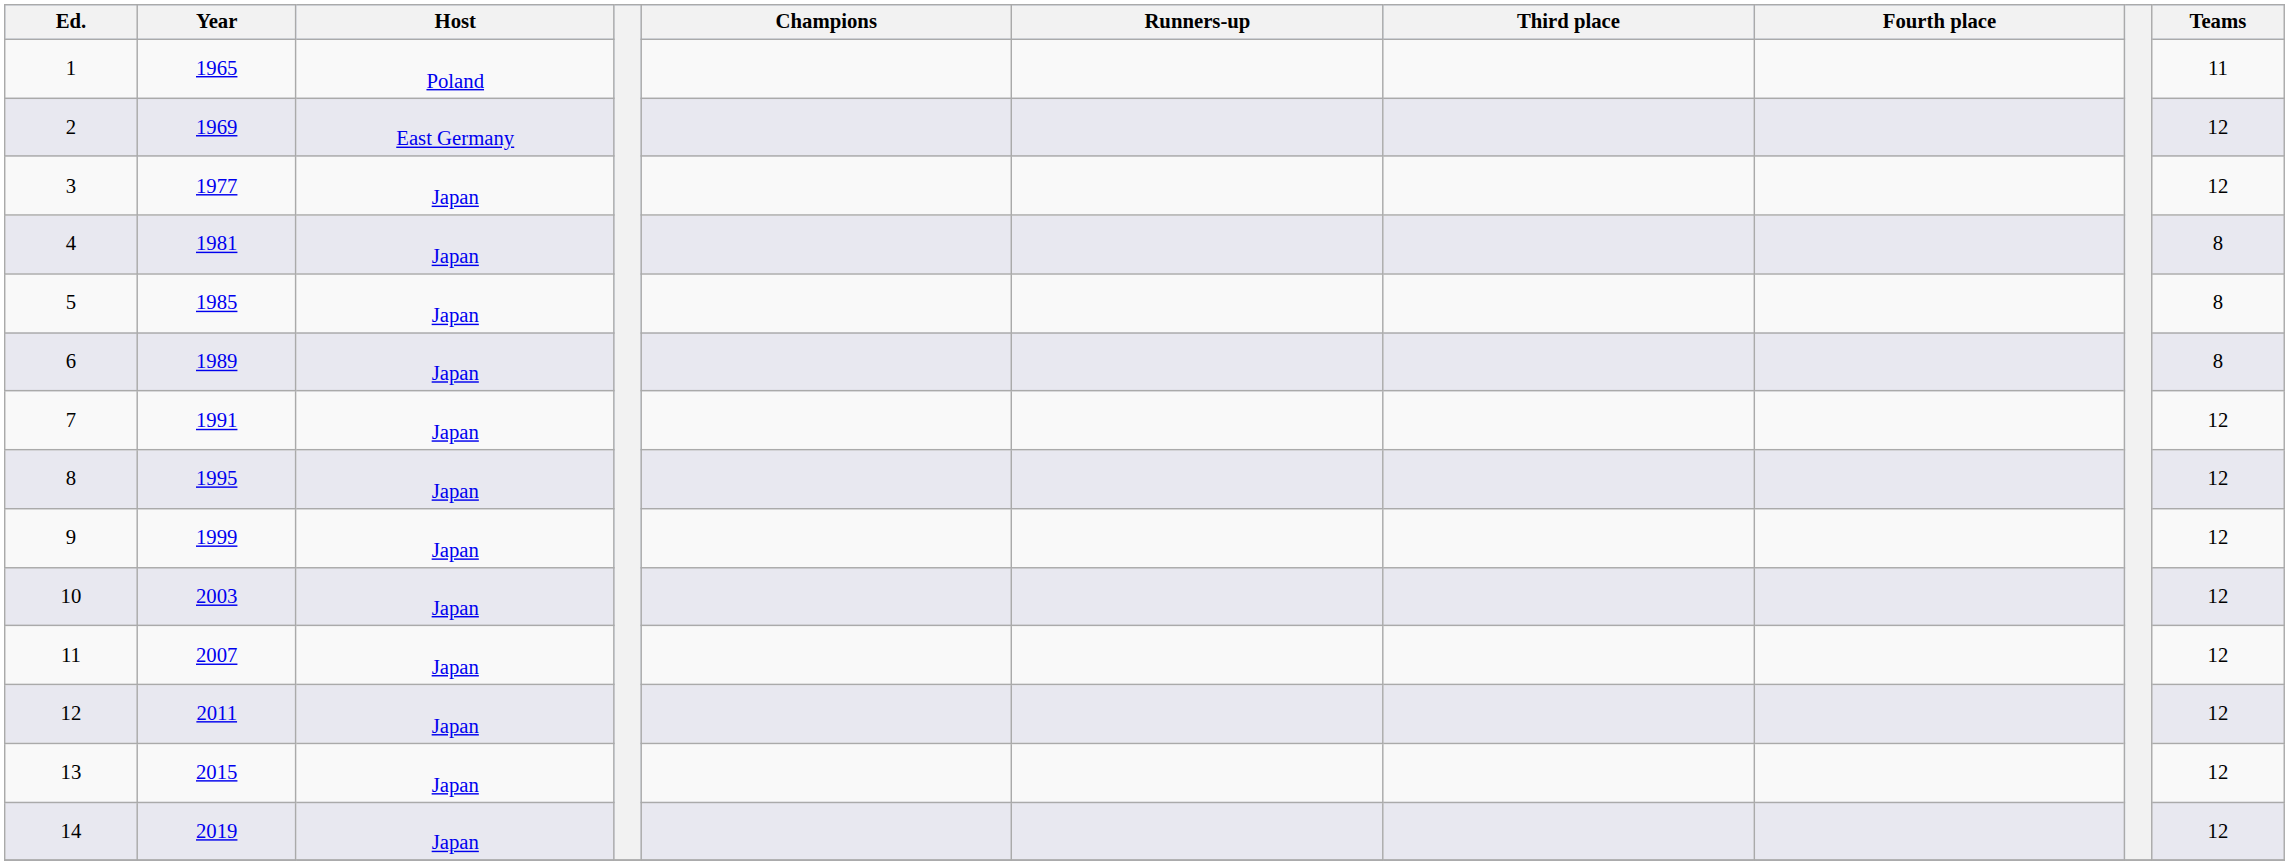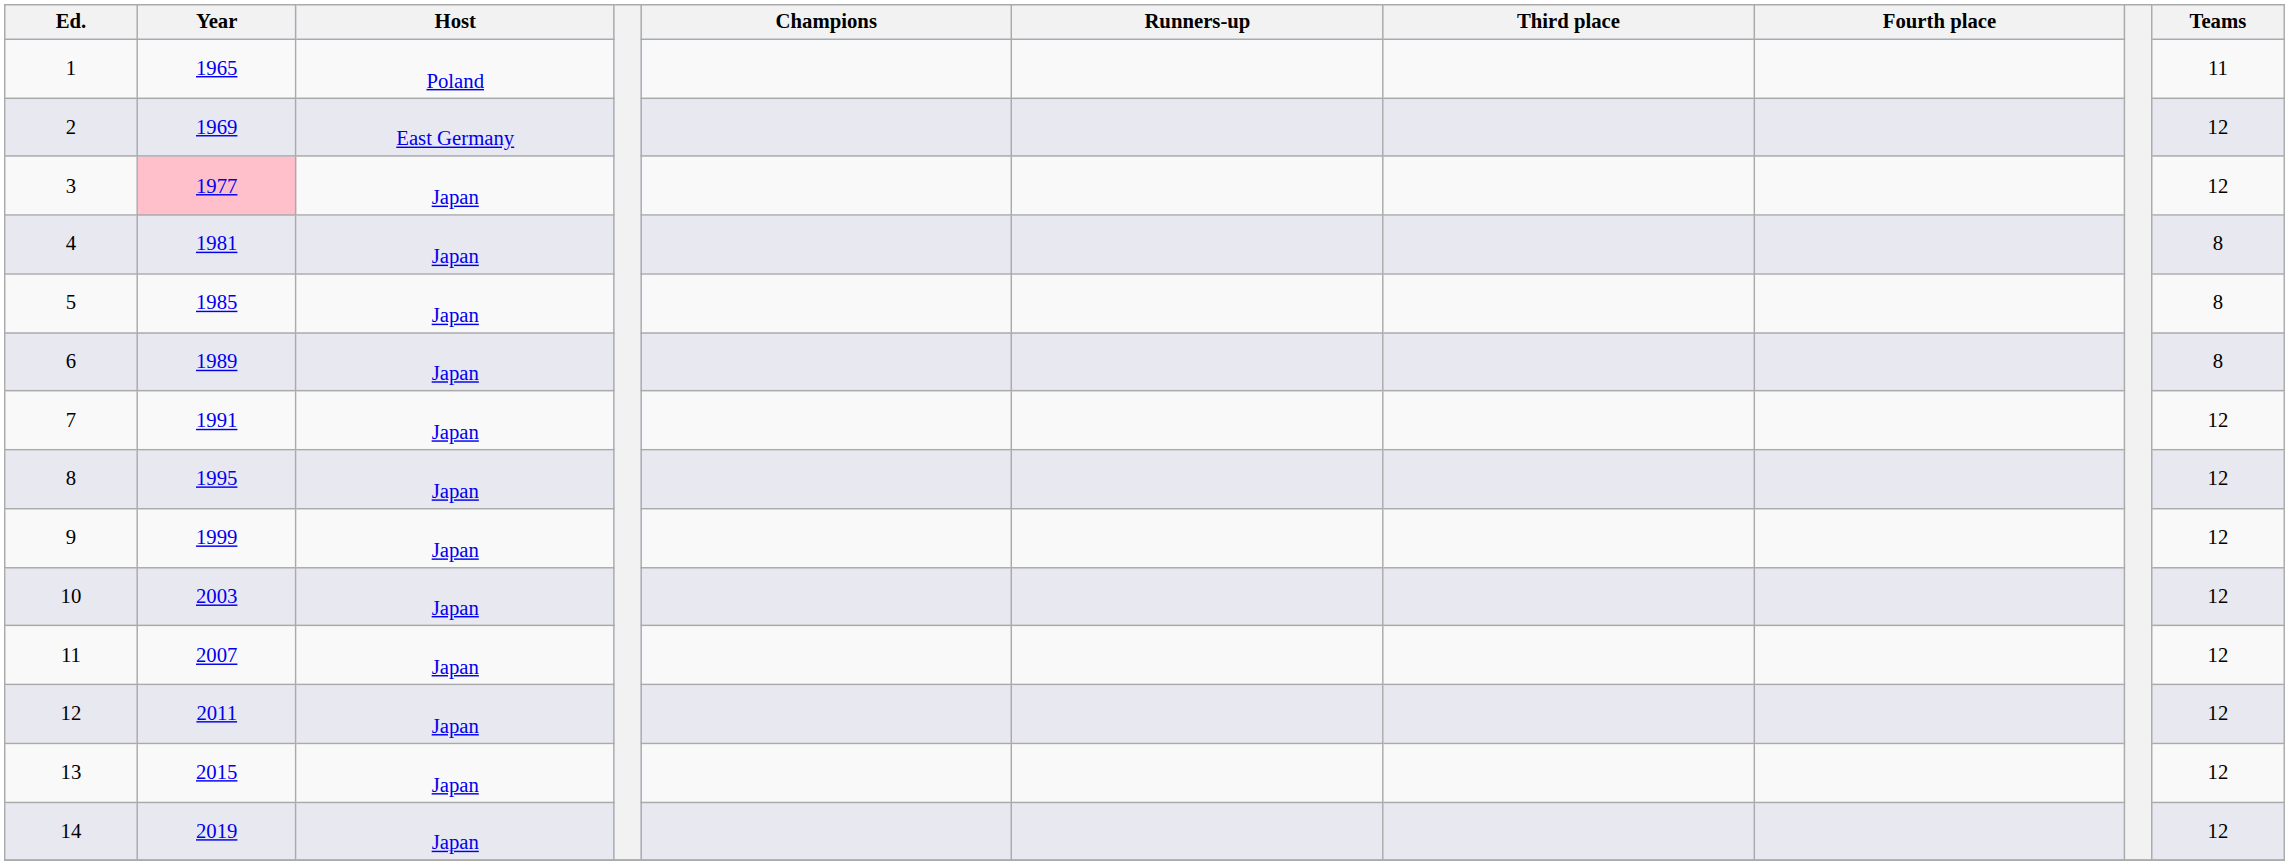(217, 185) no background -> (217, 185) pink background
